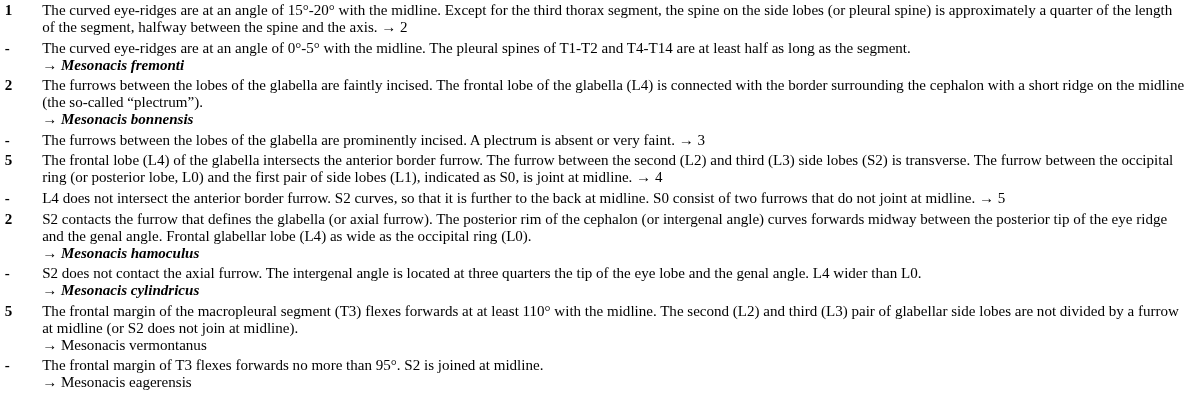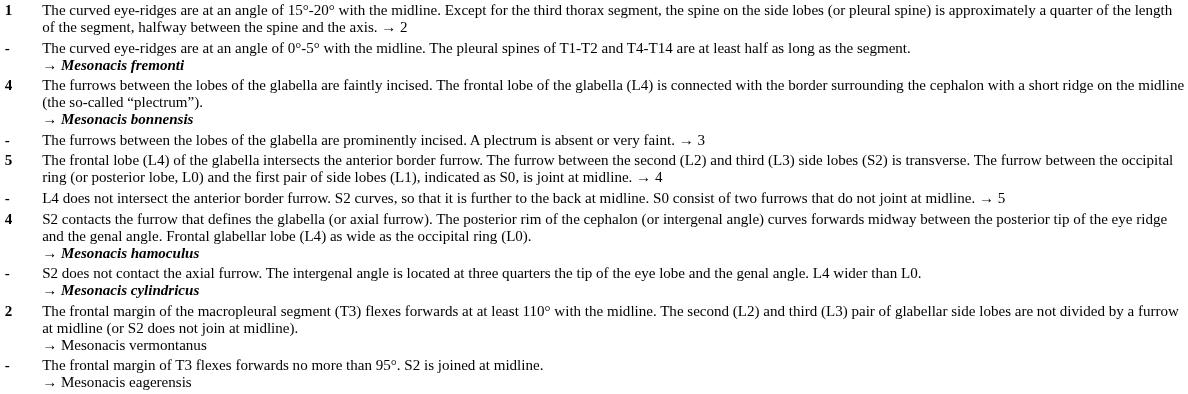(9, 85) 2 -> (9, 85) 4
(9, 218) 2 -> (9, 218) 4
(9, 311) 5 -> (9, 311) 2
